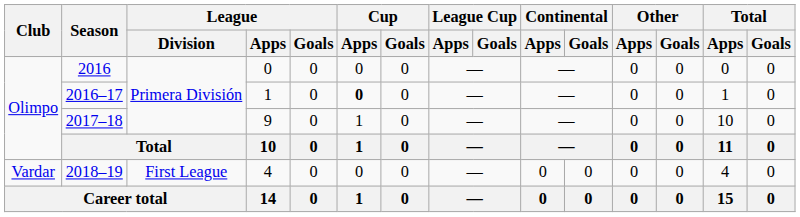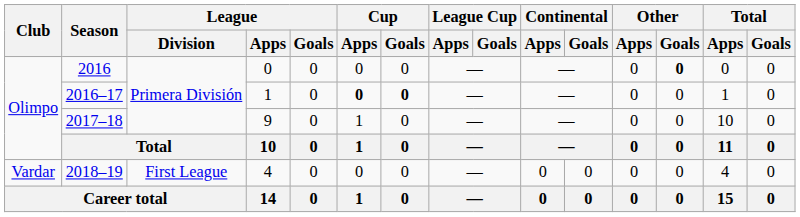(680, 69) normal -> (680, 69) bold
(405, 95) normal -> (405, 95) bold
